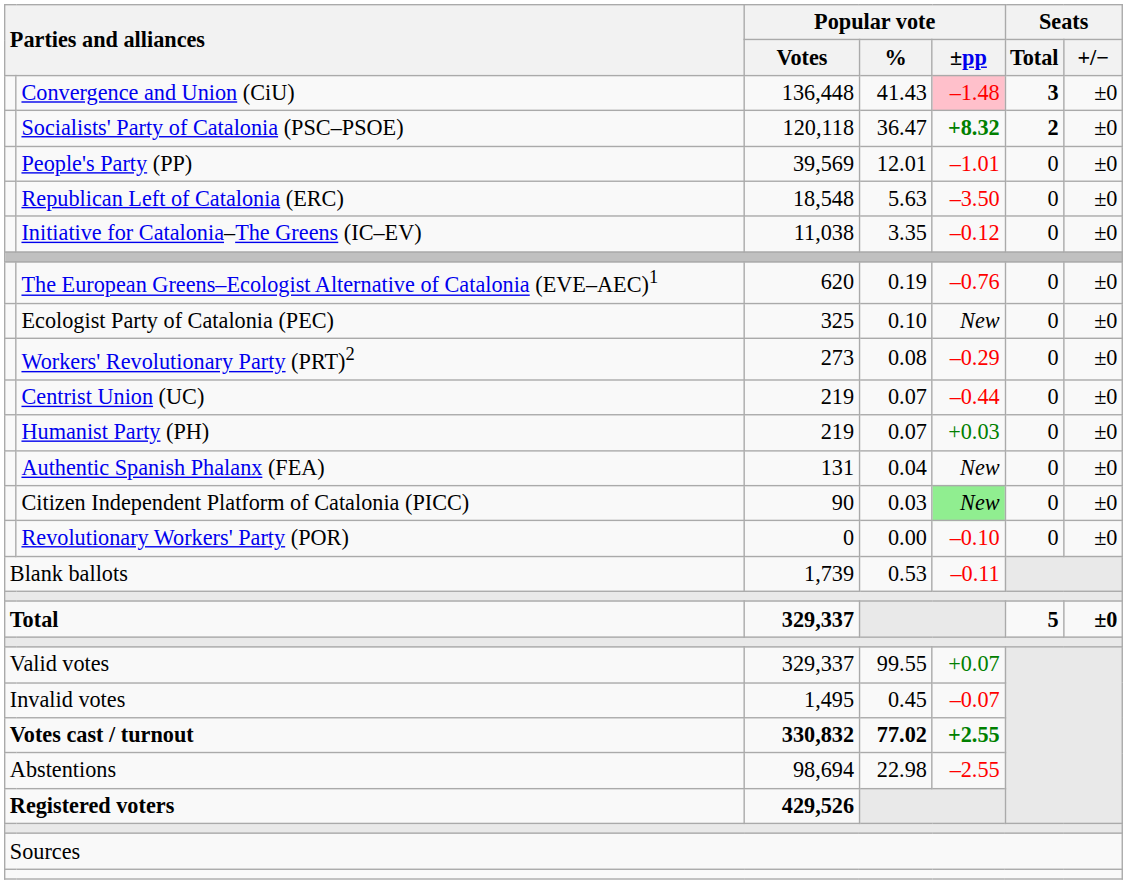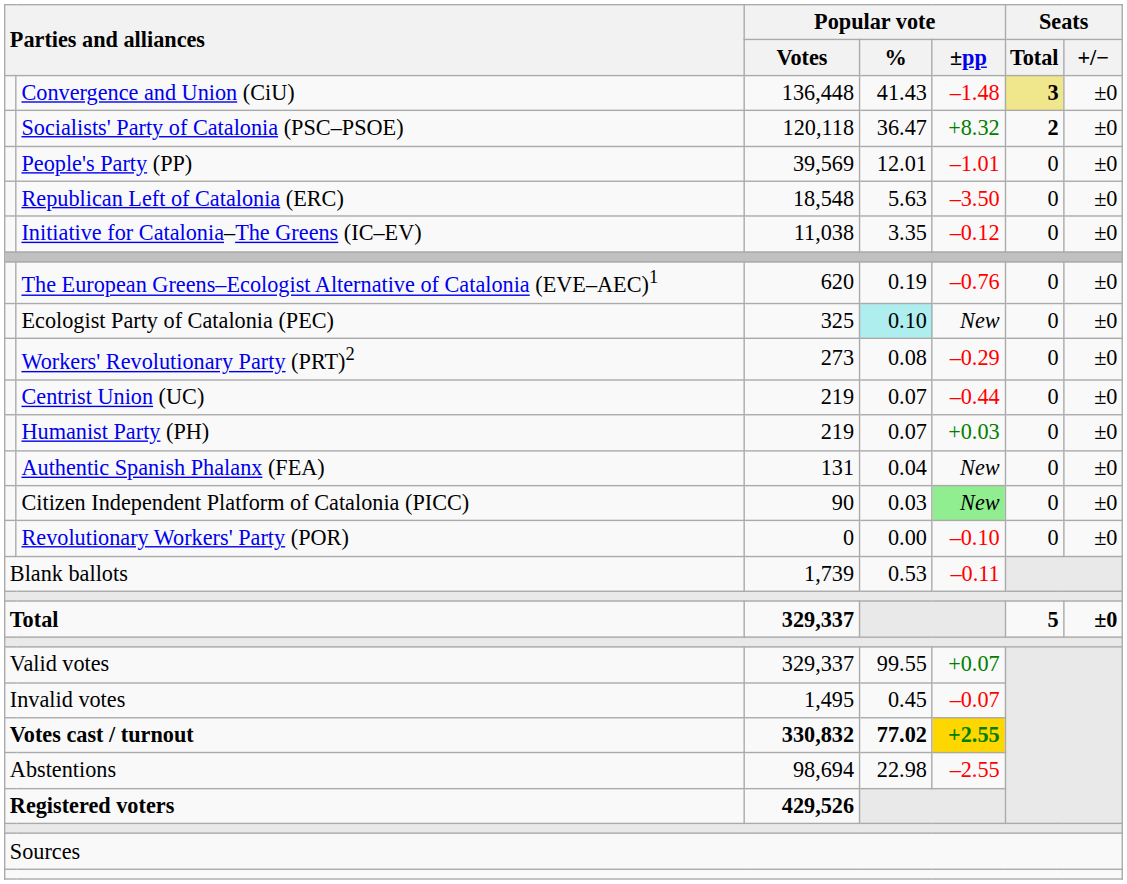(975, 92) pink background -> (975, 92) no background
(1053, 92) no background -> (1053, 92) khaki background
(974, 127) bold -> (974, 127) normal
(907, 320) no background -> (907, 320) paleturquoise background
(974, 735) no background -> (974, 735) gold background
